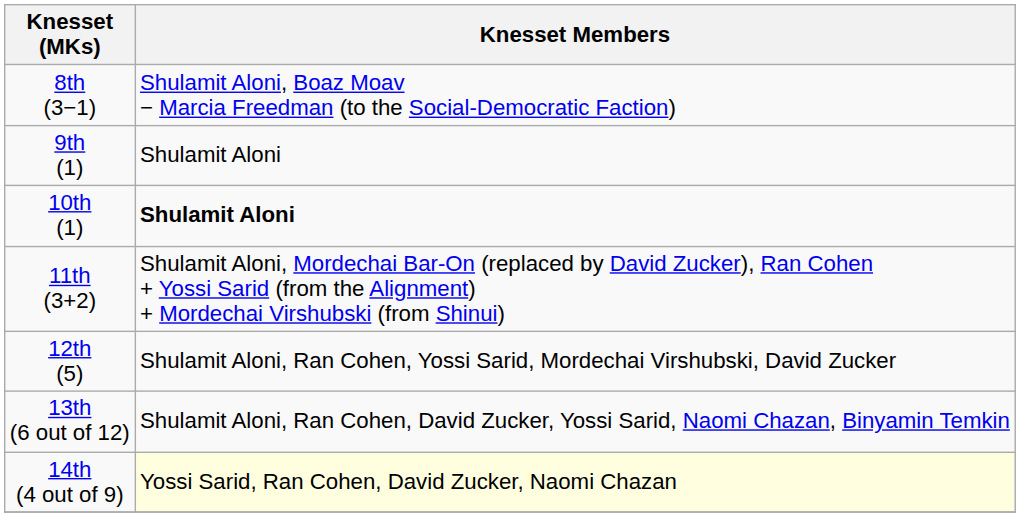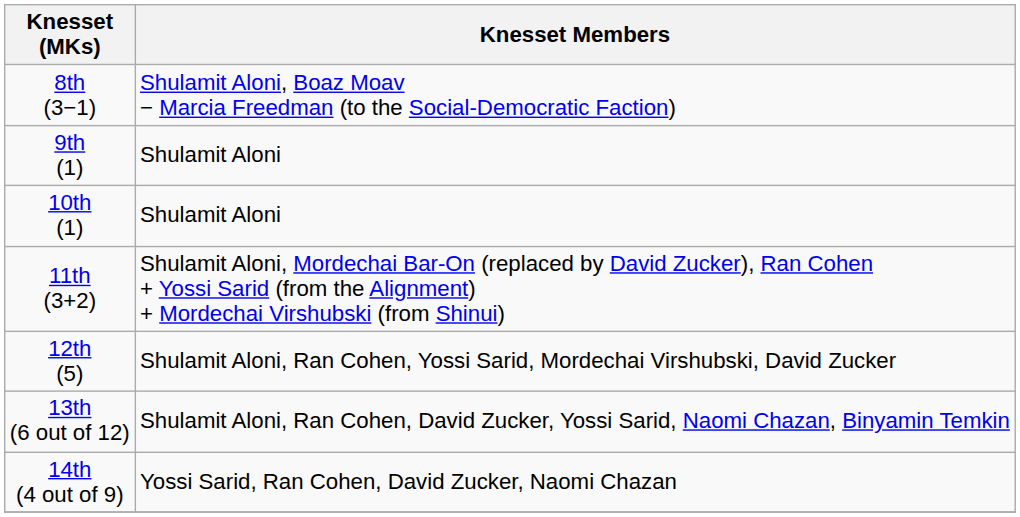(217, 215) bold -> (210, 215) normal
(408, 481) lightyellow background -> (408, 481) no background
